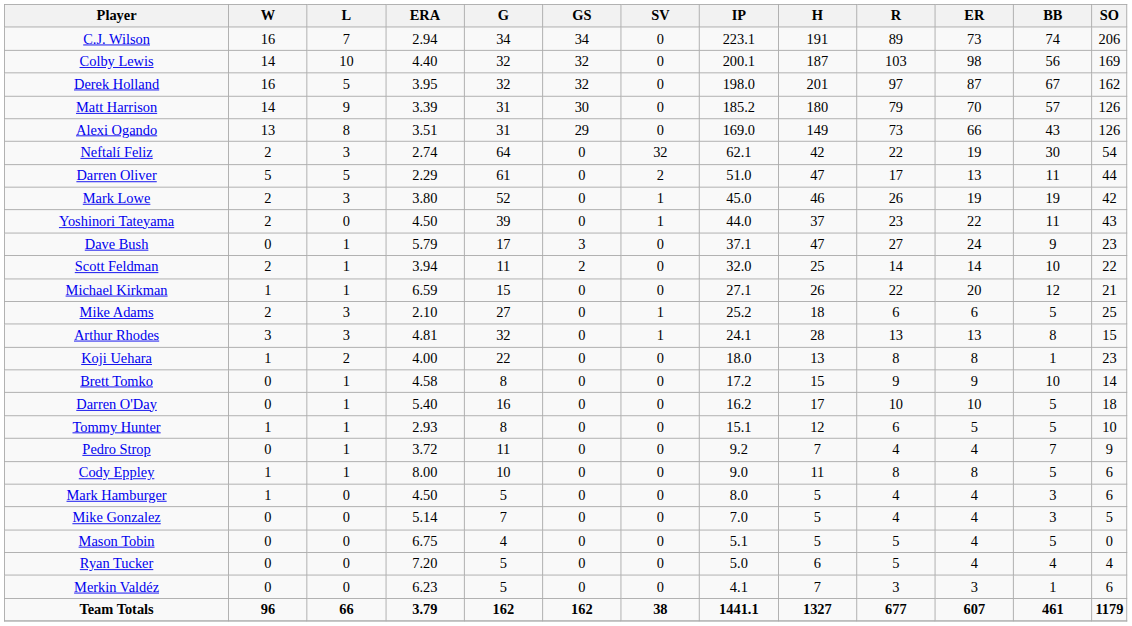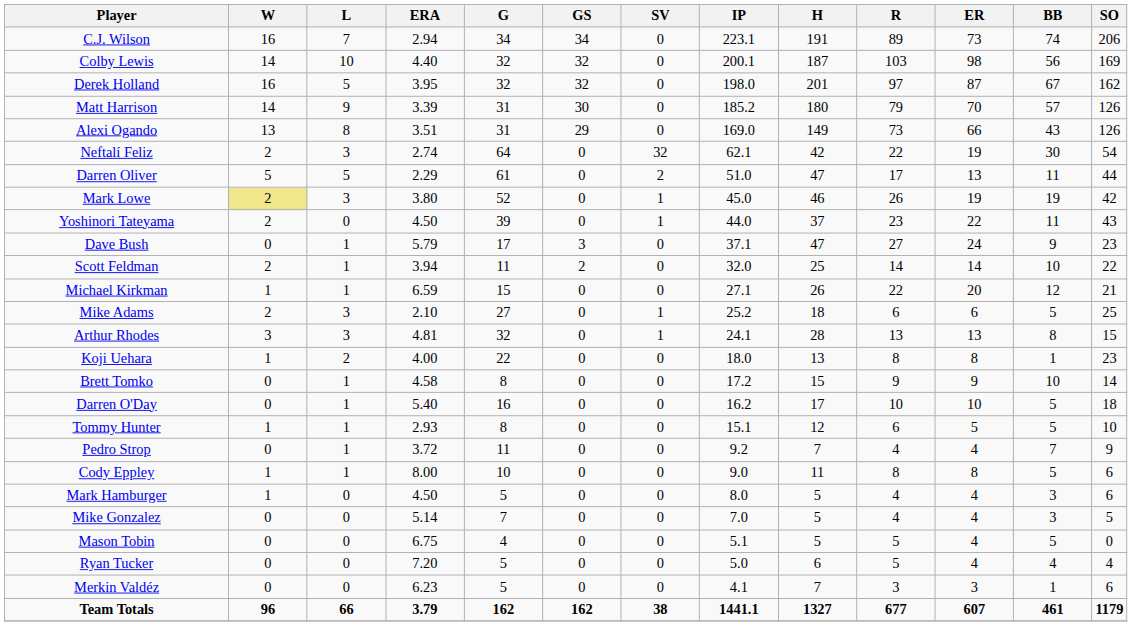(268, 198) no background -> (268, 198) khaki background
